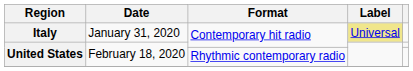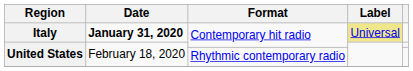(134, 32) normal -> (136, 32) bold
